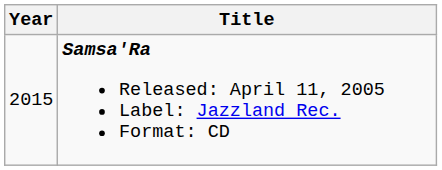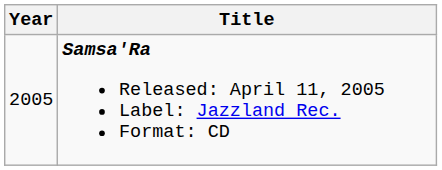(31, 100) 2015 -> (31, 100) 2005
